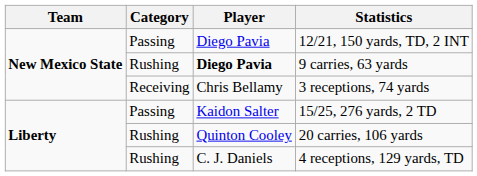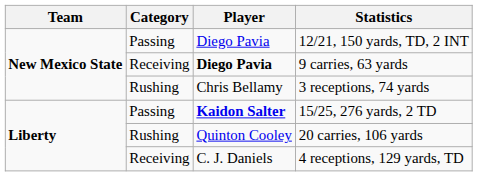(154, 64) Rushing -> (159, 64) Receiving
(159, 87) Receiving -> (154, 87) Rushing
(238, 111) normal -> (241, 111) bold
(154, 158) Rushing -> (159, 158) Receiving
